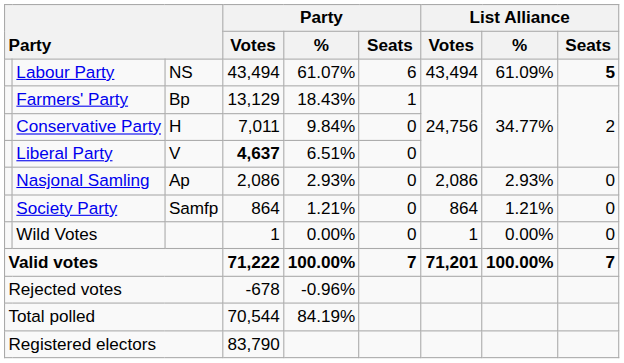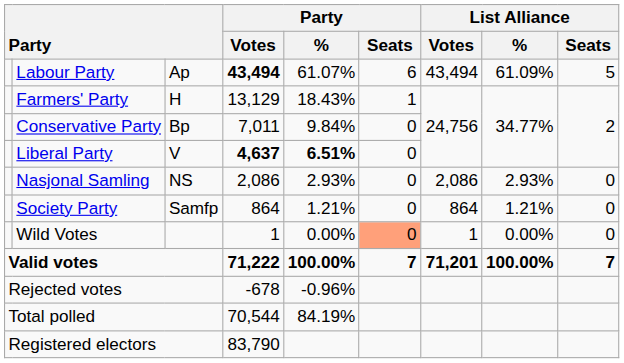(181, 72) NS -> (179, 72) Ap
(254, 72) normal -> (254, 72) bold
(610, 72) bold -> (610, 72) normal
(179, 99) Bp -> (175, 99) H
(175, 126) H -> (179, 126) Bp
(331, 153) normal -> (331, 153) bold
(179, 180) Ap -> (181, 180) NS
(412, 235) no background -> (412, 235) lightsalmon background
